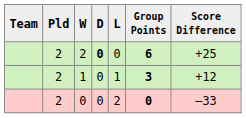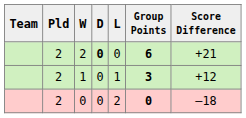(206, 54) +25 -> (206, 54) +21
(206, 101) –33 -> (206, 101) –18
